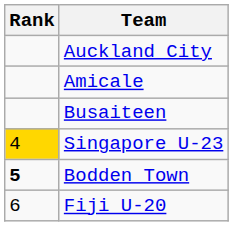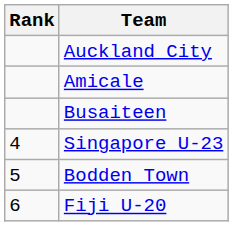(15, 144) gold background -> (15, 144) no background
(15, 175) bold -> (15, 175) normal
